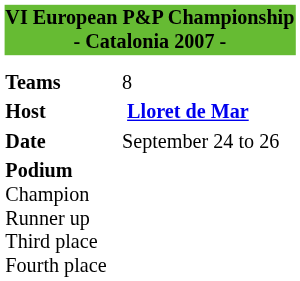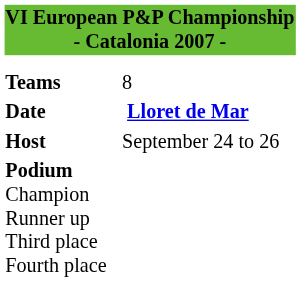(26, 111) Host -> (25, 111) Date
(25, 141) Date -> (26, 141) Host
